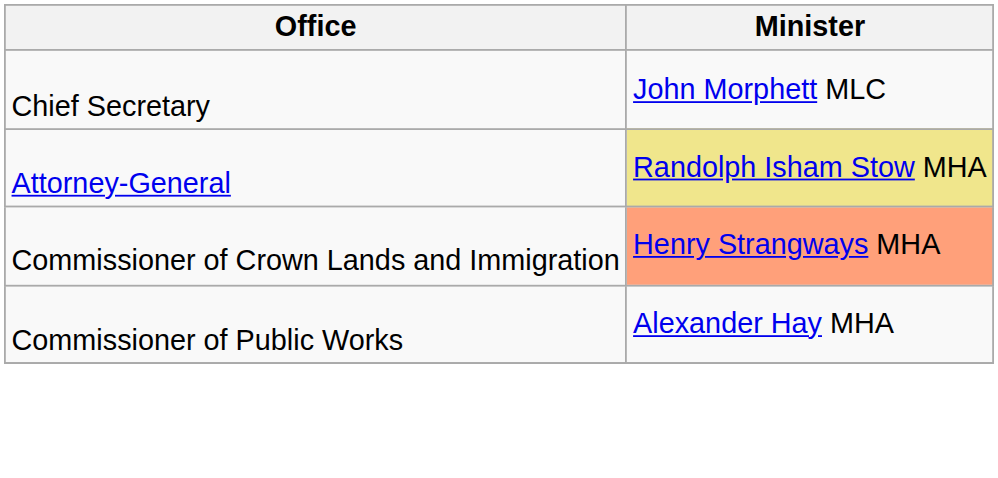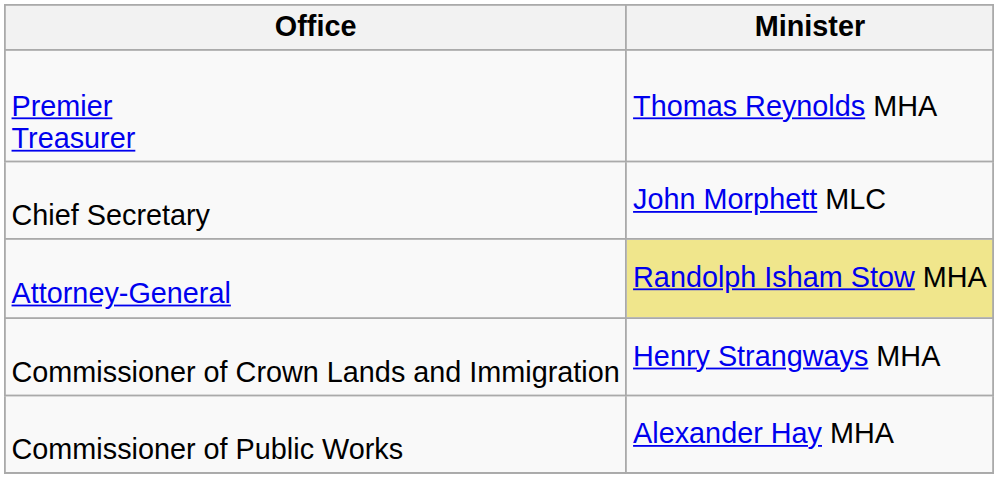+ row: (73, 121)
(787, 245) lightsalmon background -> (787, 355) no background
